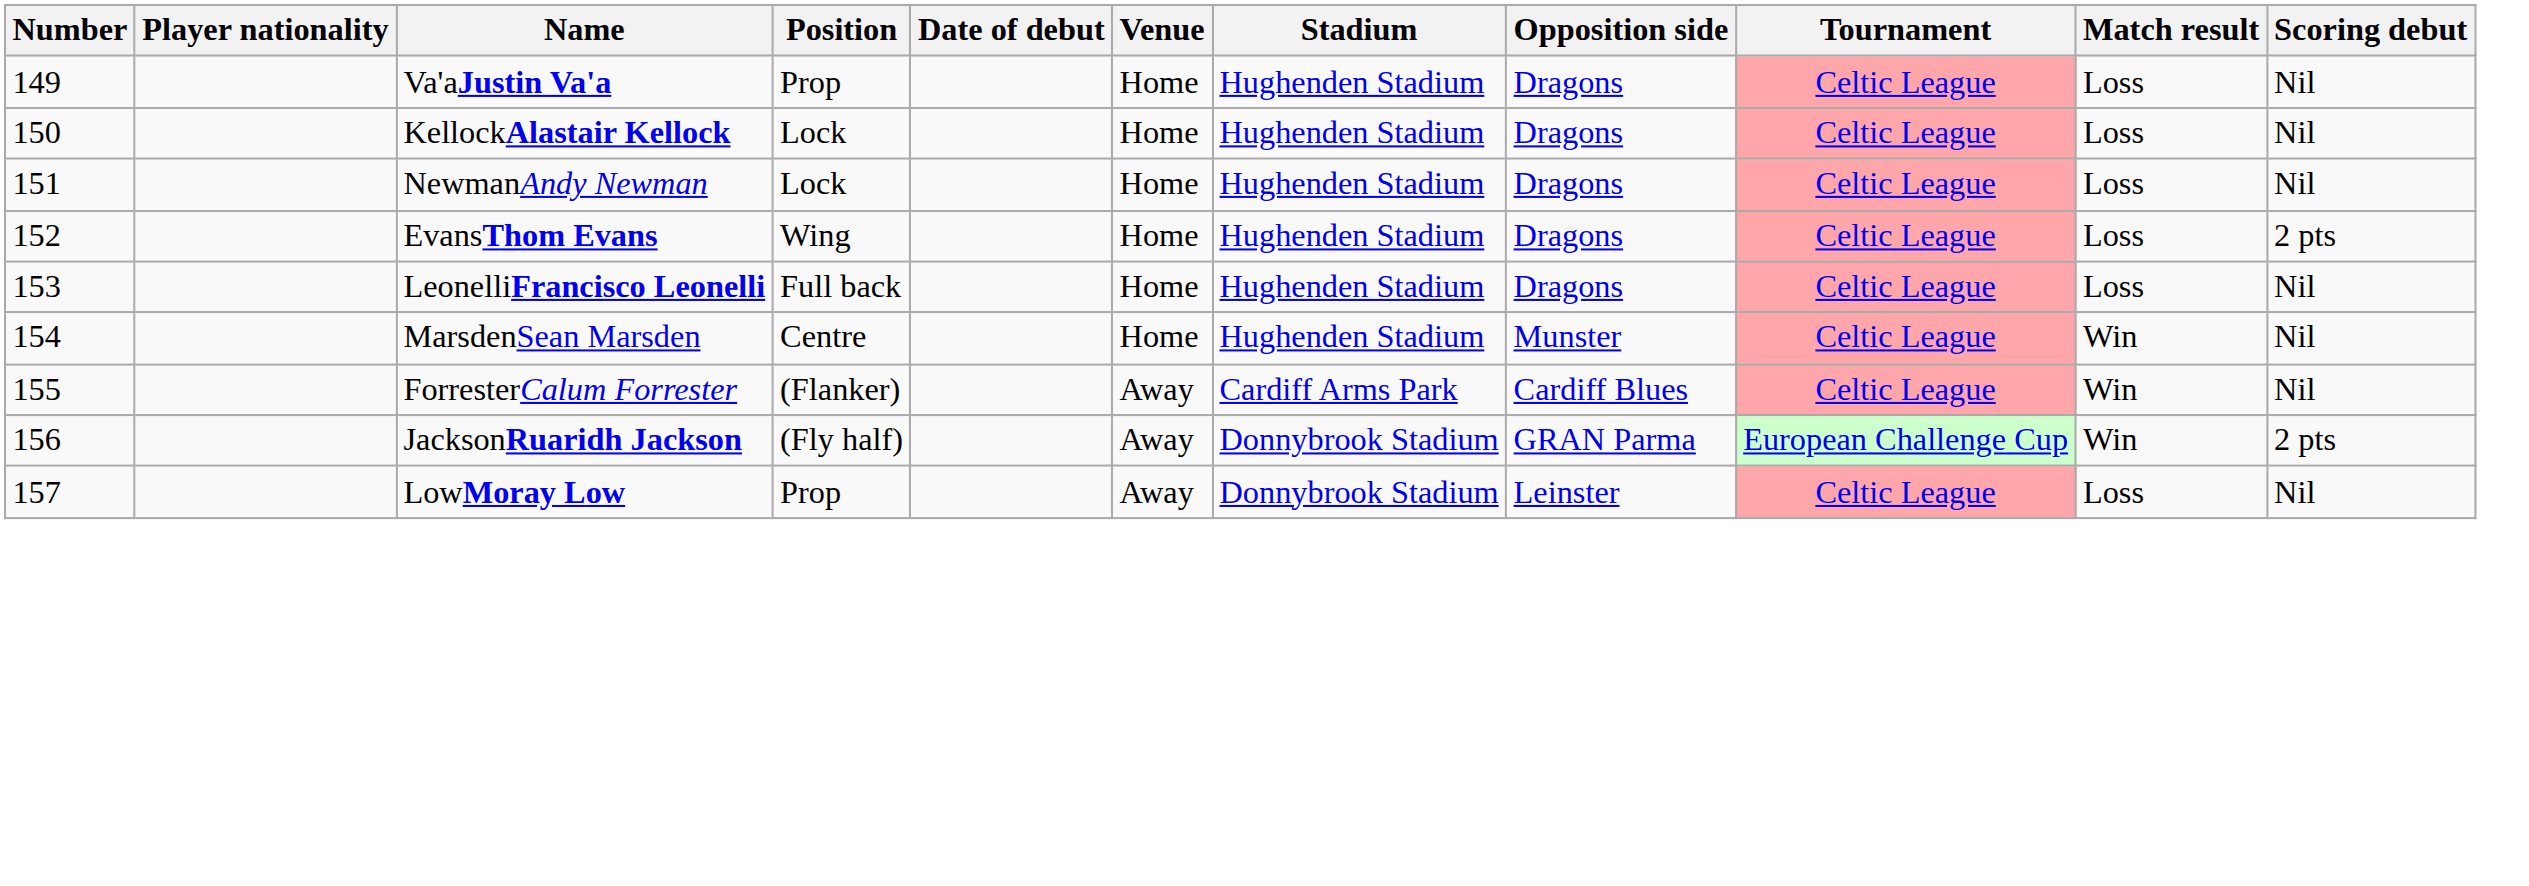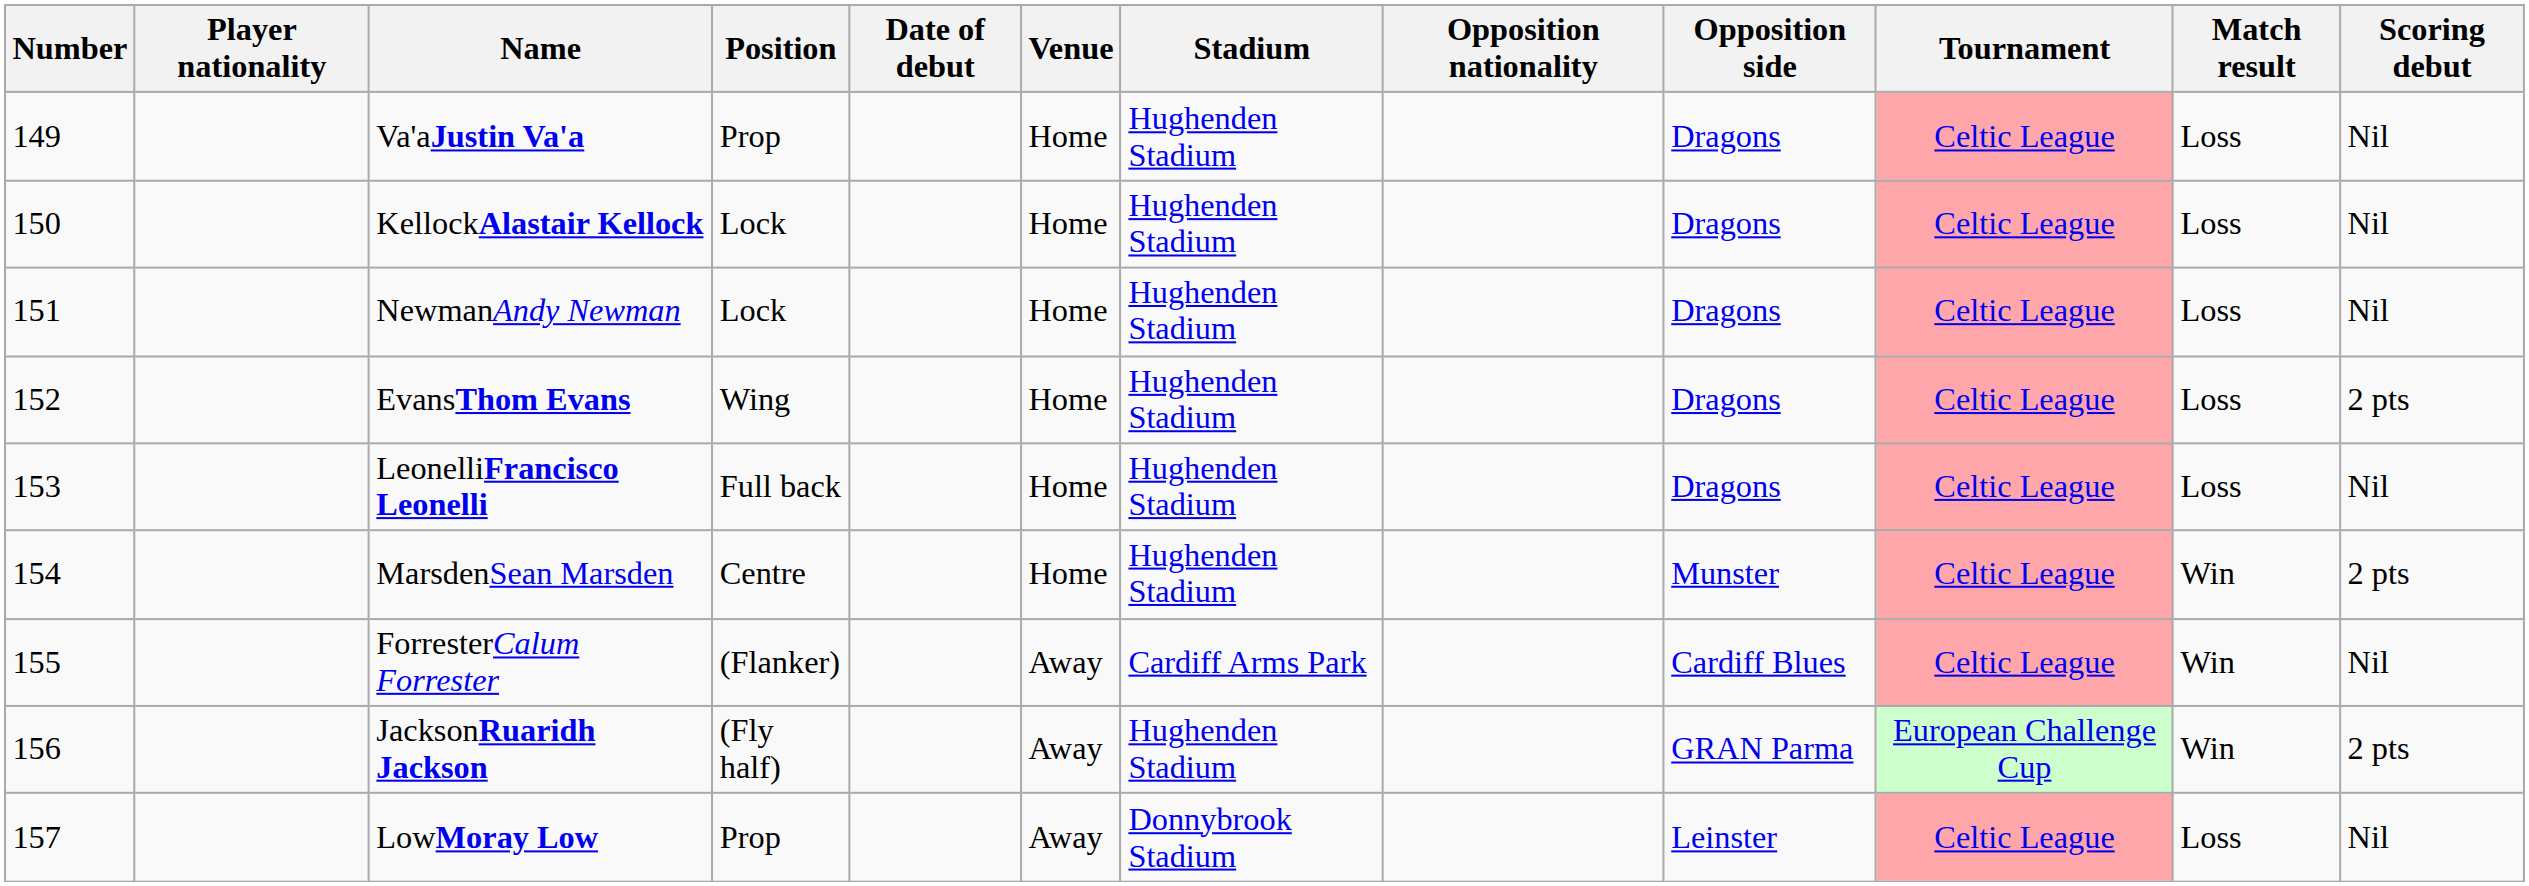+ column: (1523, 48)
(2295, 337) Nil -> (2379, 574) 2 pts
(1359, 440) Donnybrook Stadium -> (1203, 749) Hughenden Stadium
